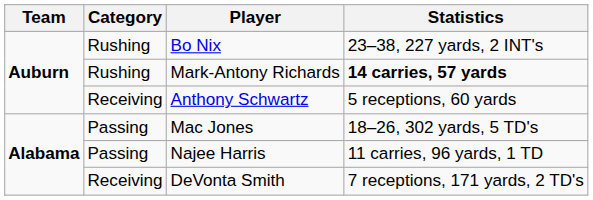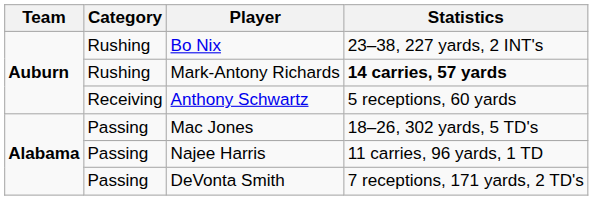(125, 181) Receiving -> (118, 181) Passing
